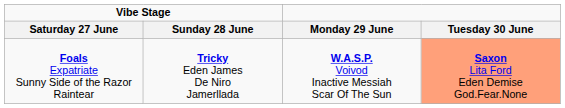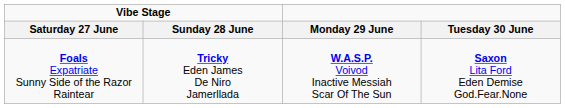(491, 77) lightsalmon background -> (491, 77) no background
